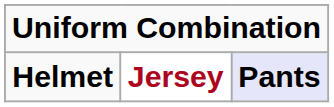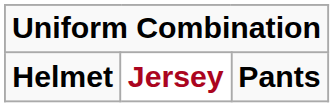(279, 76) lavender background -> (279, 76) no background
